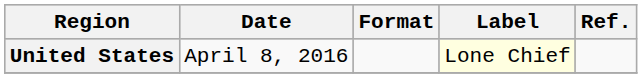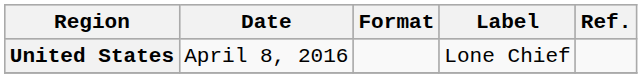(508, 56) lightyellow background -> (508, 56) no background
